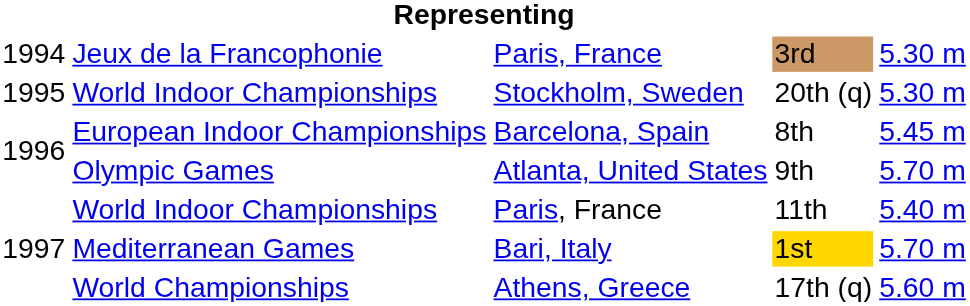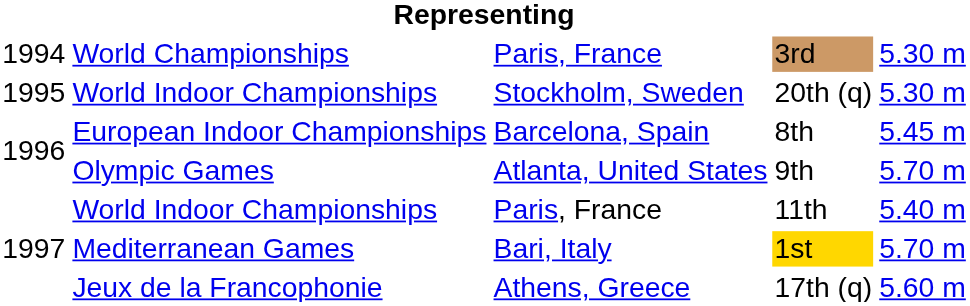(227, 53) Jeux de la Francophonie -> (211, 53) World Championships
(211, 287) World Championships -> (227, 287) Jeux de la Francophonie
